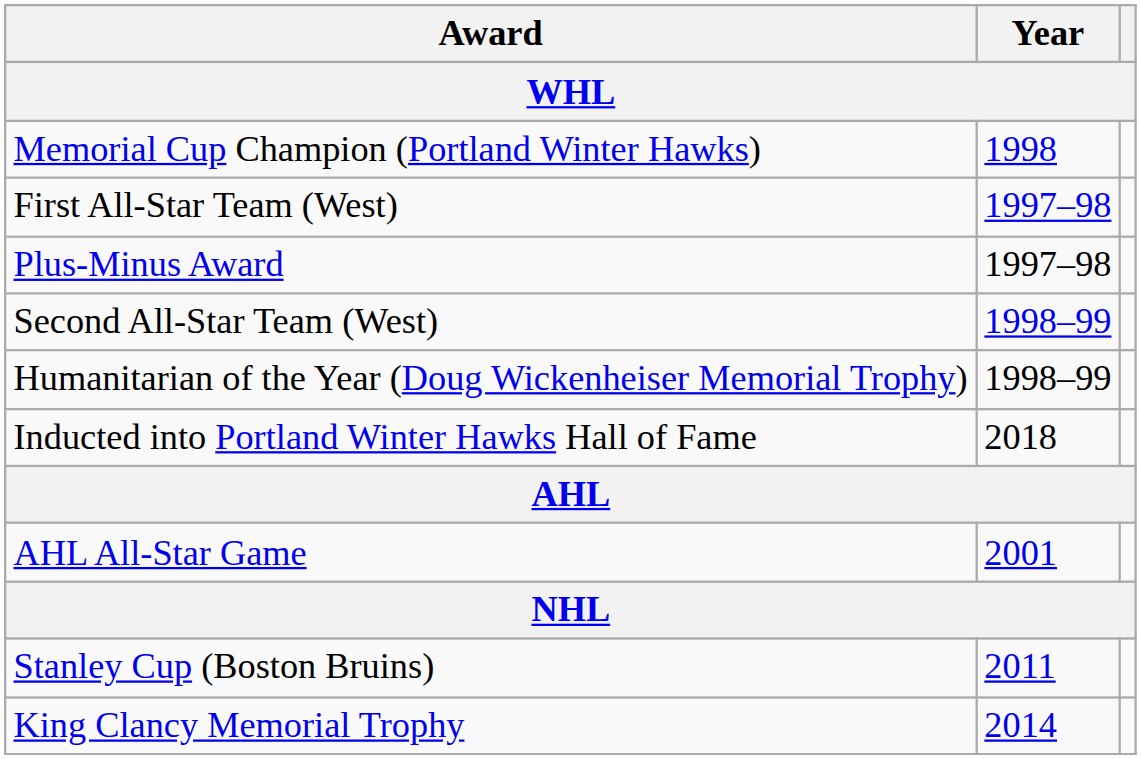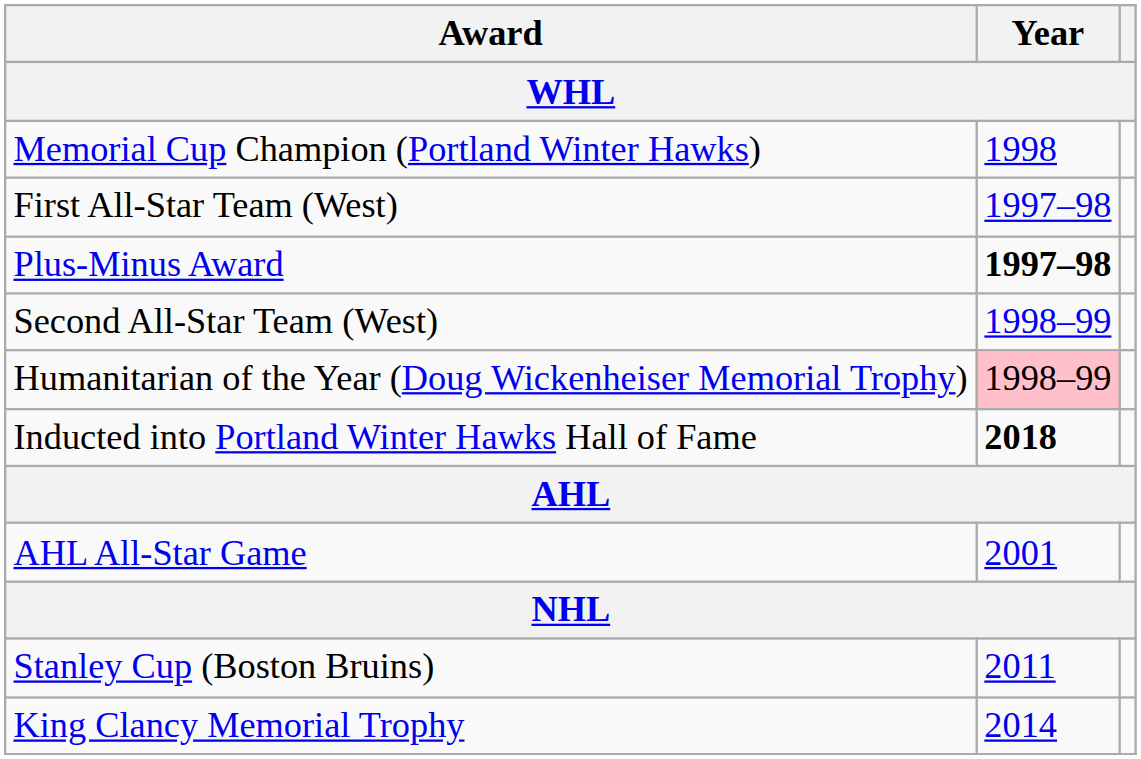(1048, 263) normal -> (1048, 263) bold
(1048, 378) no background -> (1048, 378) pink background
(1021, 436) normal -> (1021, 436) bold
